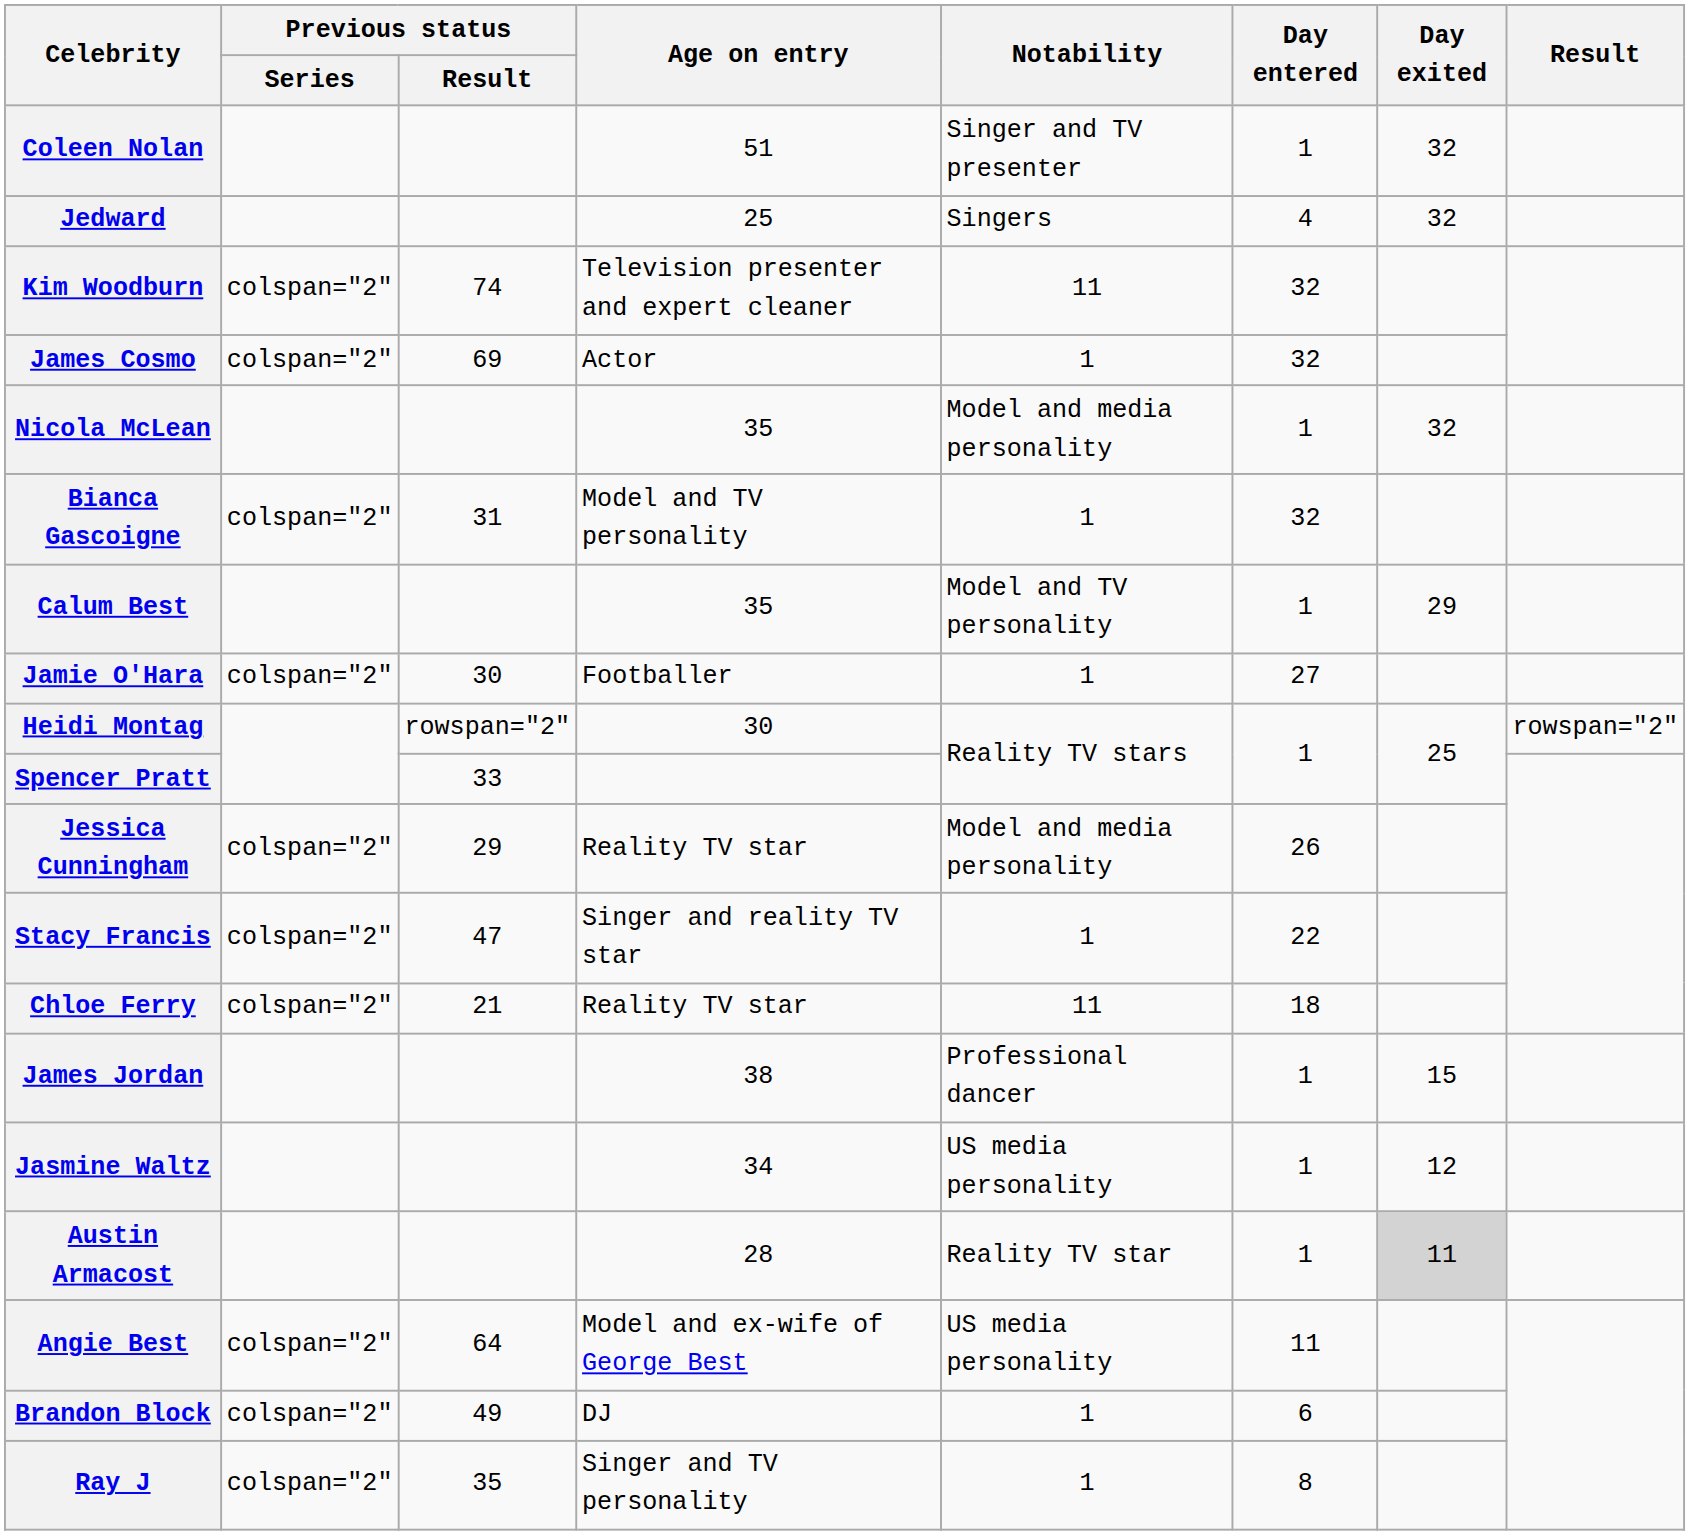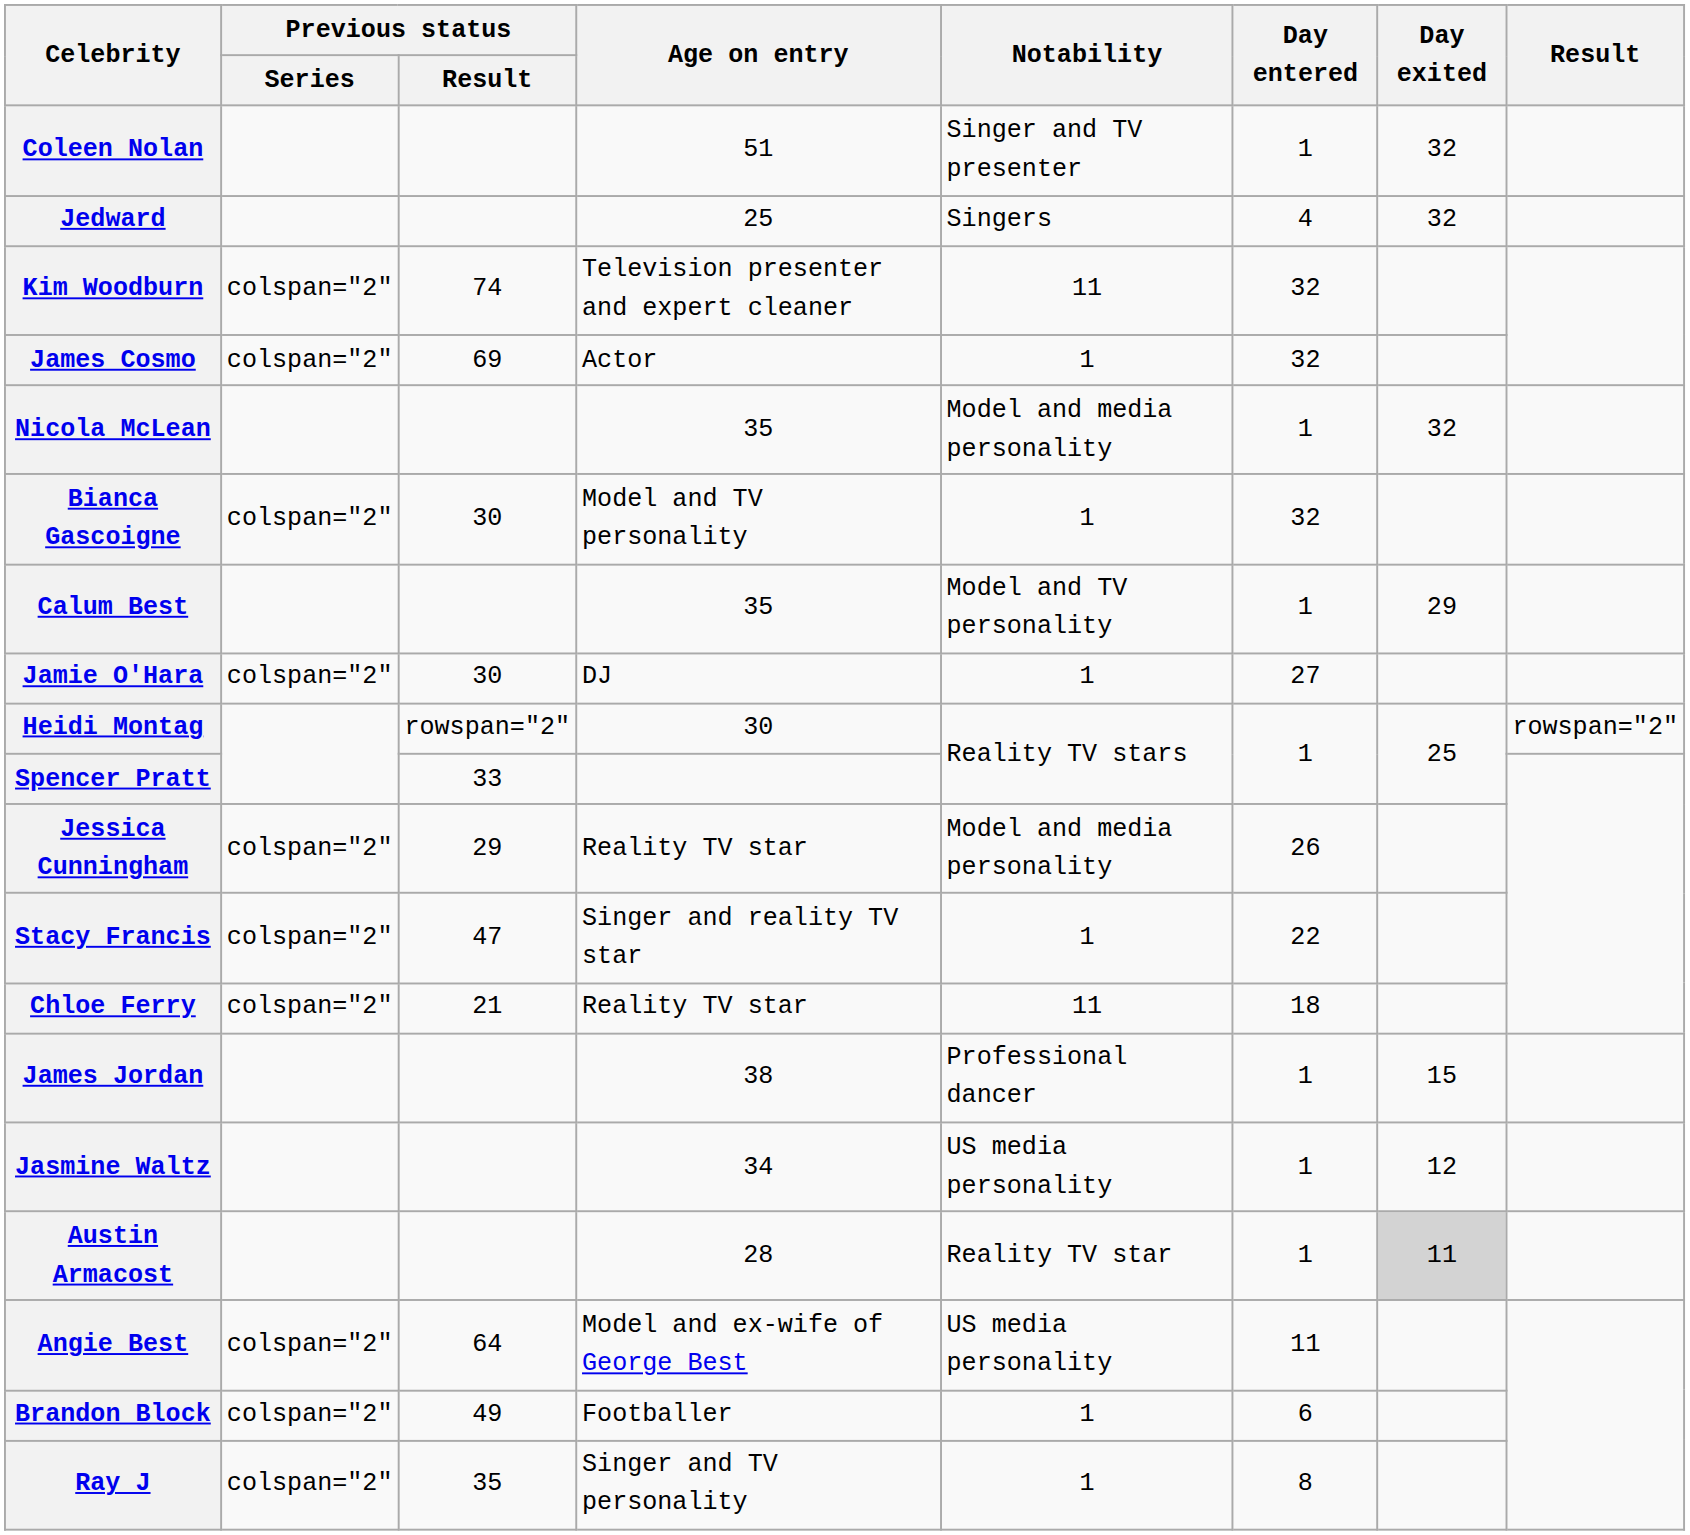(487, 518) 31 -> (487, 518) 30
(657, 677) Footballer -> (597, 677) DJ
(597, 1414) DJ -> (657, 1414) Footballer
